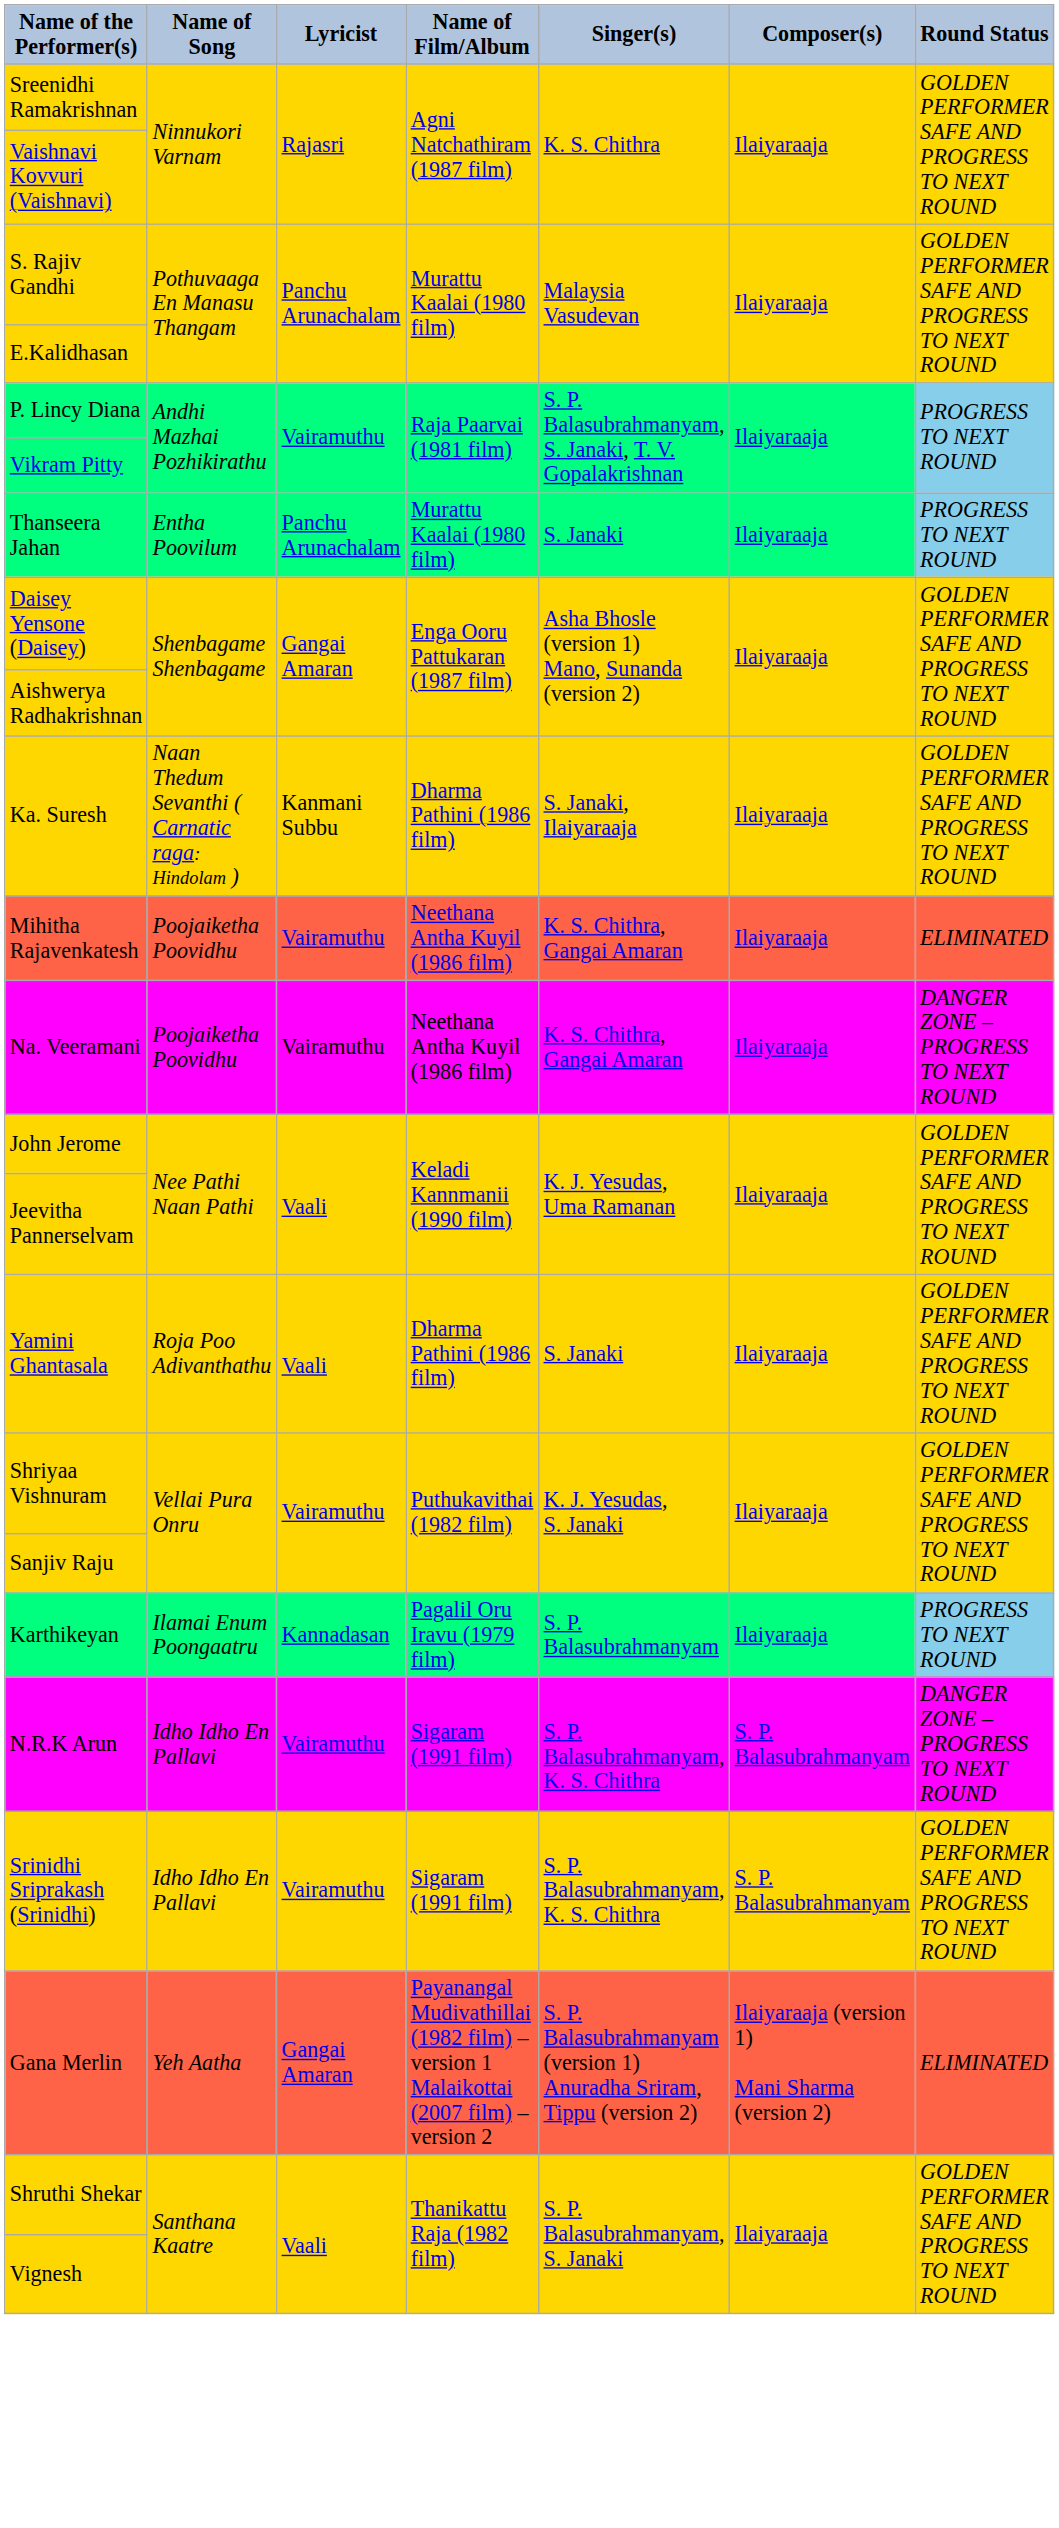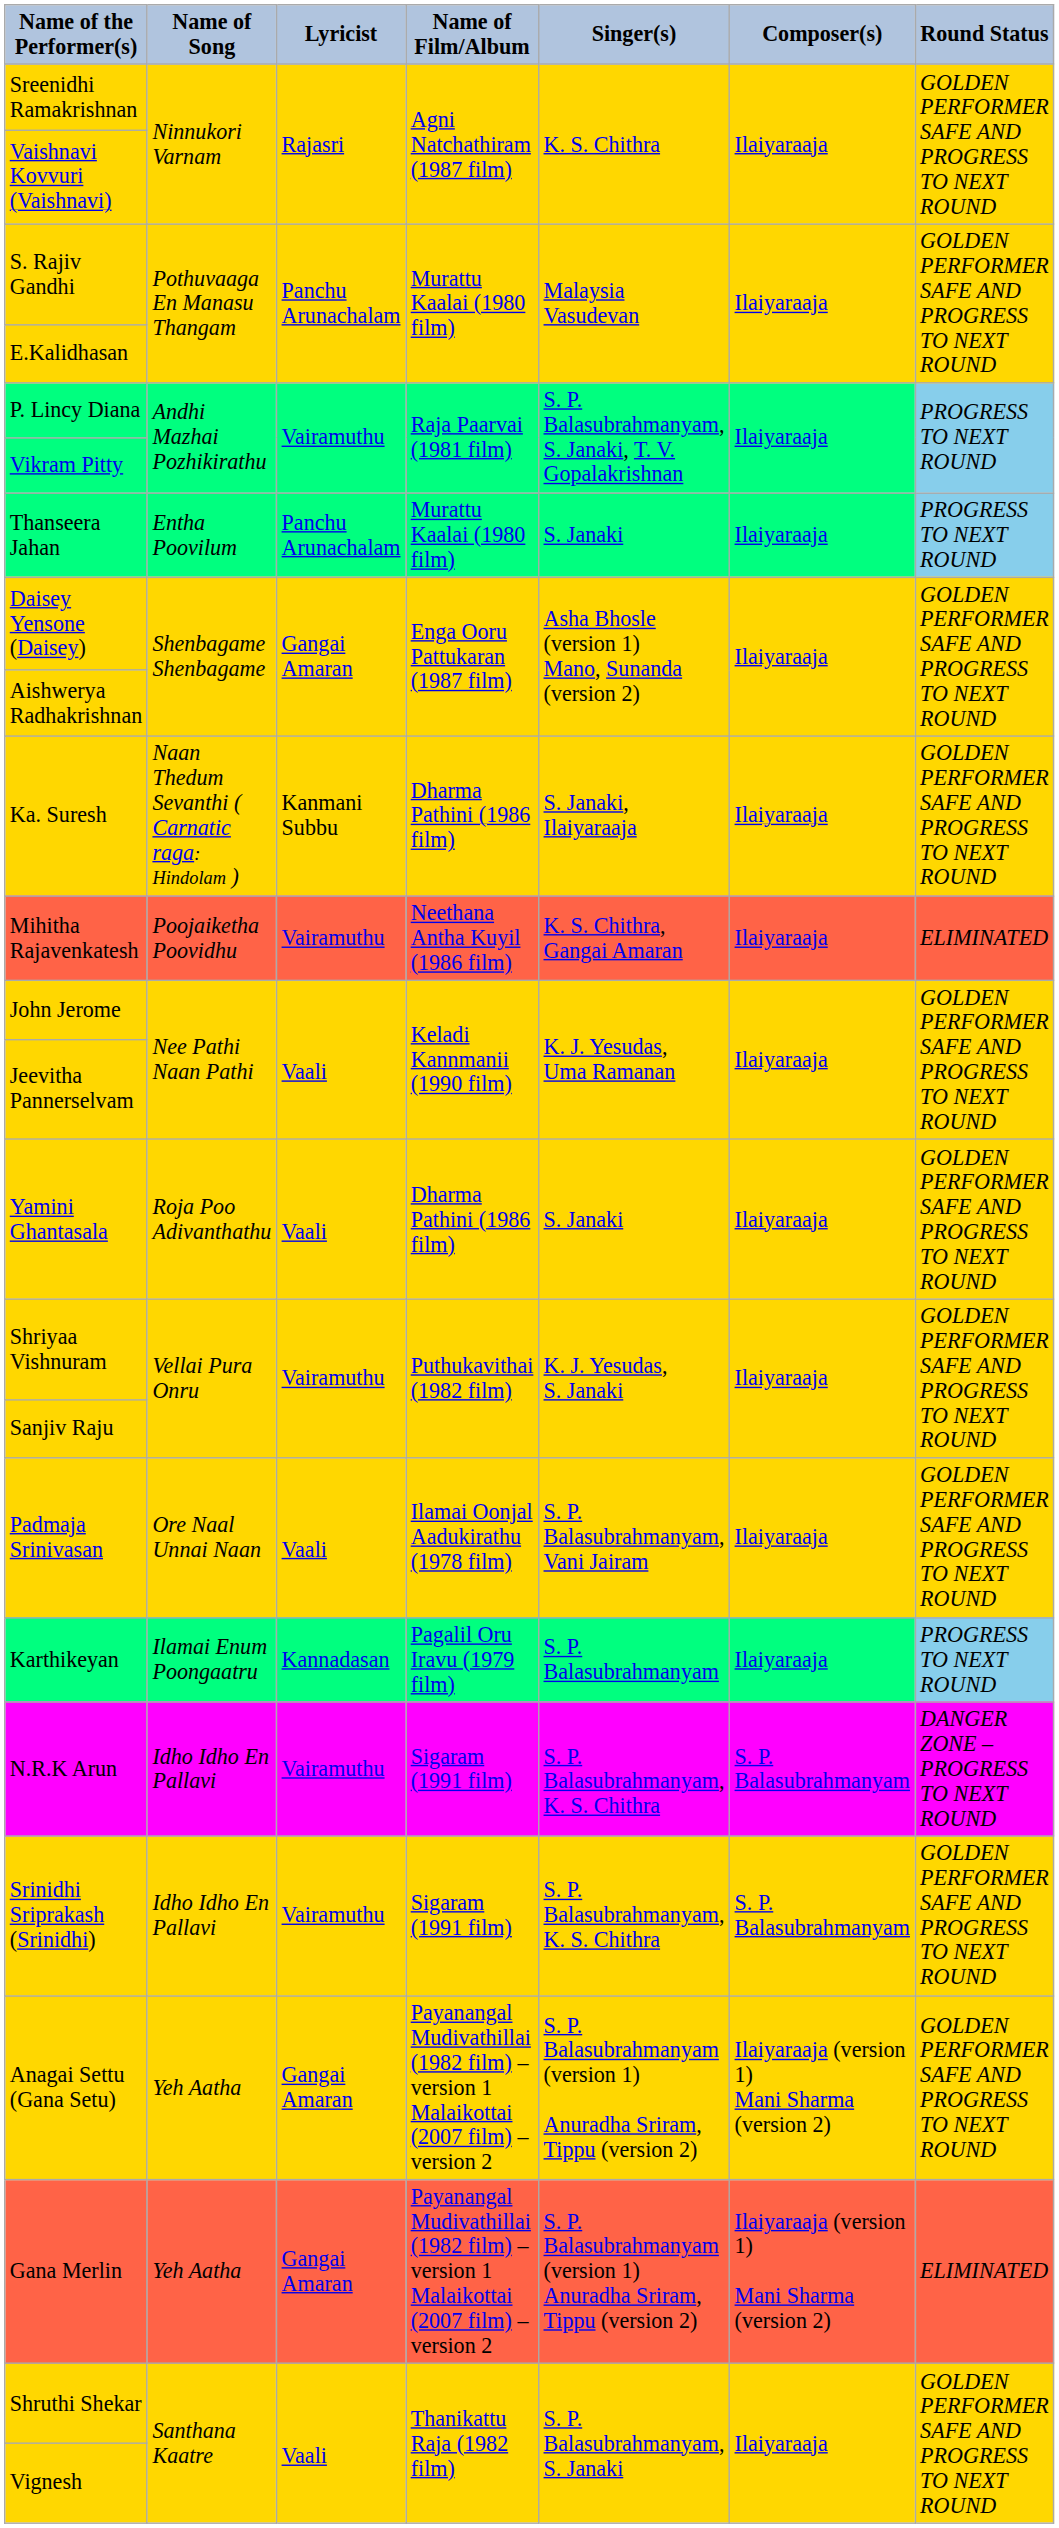- row: (75, 1047)
+ row: (56, 1537)
+ row: (67, 2087)
